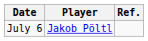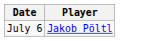- column: (129, 12)
